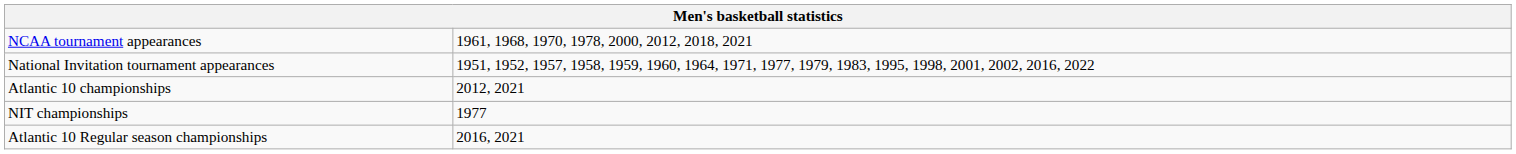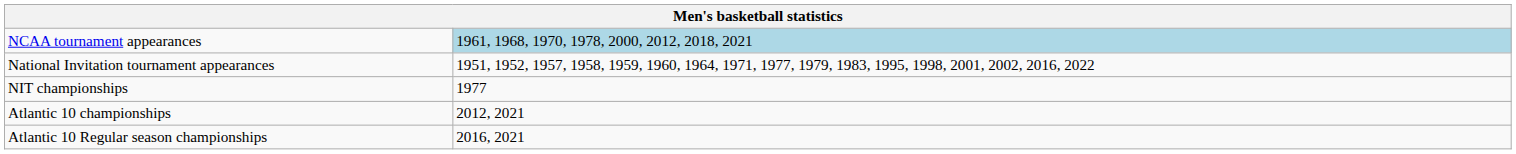(604, 40) no background -> (604, 40) lightblue background
rows swapped: (68, 112) <-> (89, 88)
